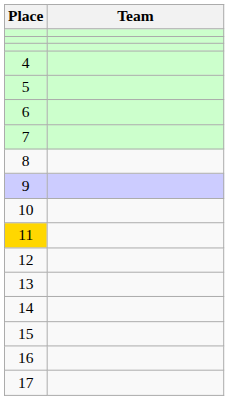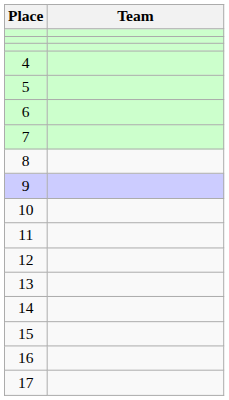(26, 235) gold background -> (26, 235) no background
